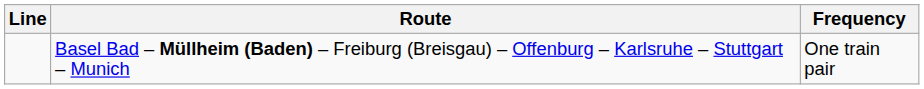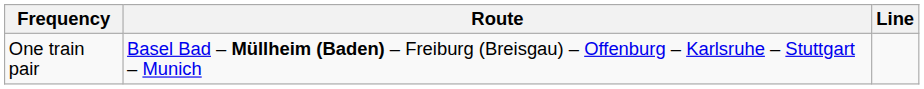columns swapped: (28, 19) <-> (859, 19)
